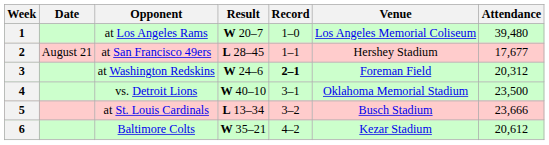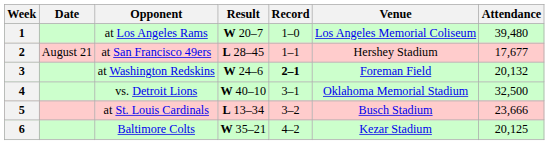(511, 71) 20,312 -> (511, 71) 20,132
(511, 91) 23,500 -> (511, 91) 32,500
(511, 129) 20,612 -> (511, 129) 20,125
